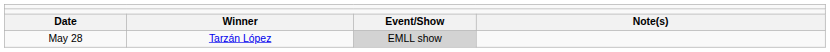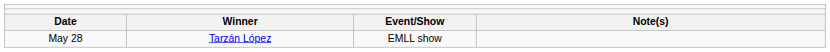(415, 38) lightgrey background -> (415, 38) no background
